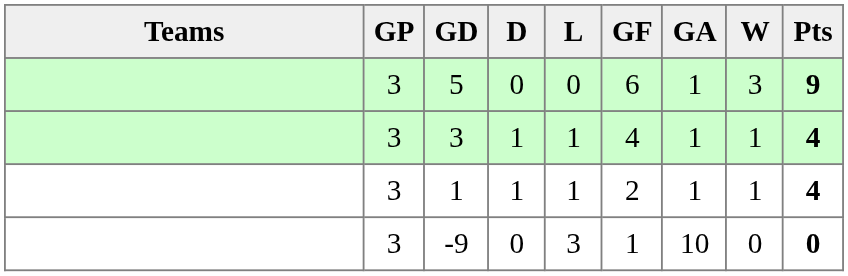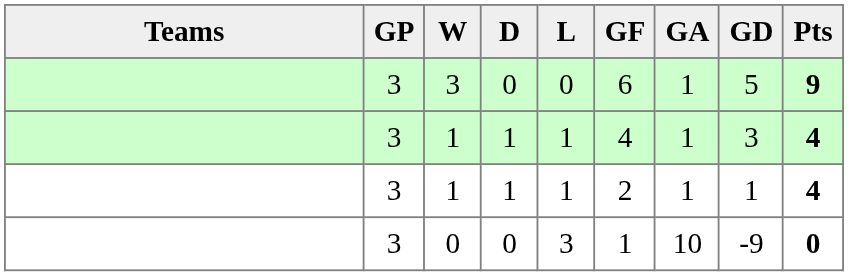columns swapped: (755, 31) <-> (456, 31)
